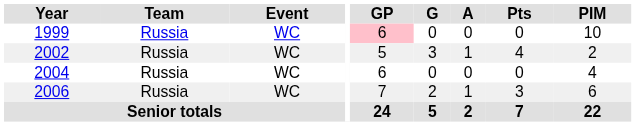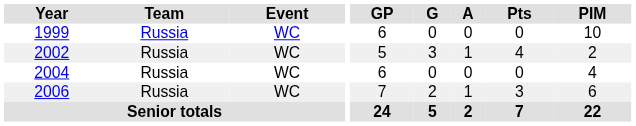(382, 33) pink background -> (382, 33) no background
